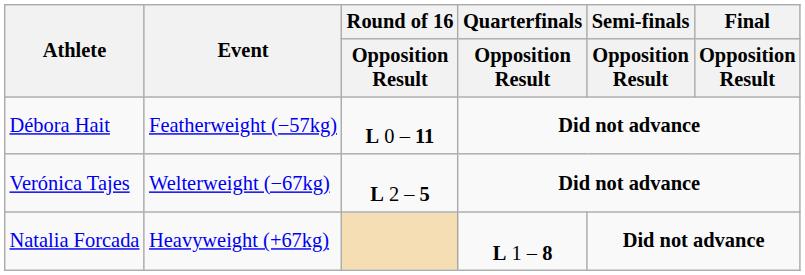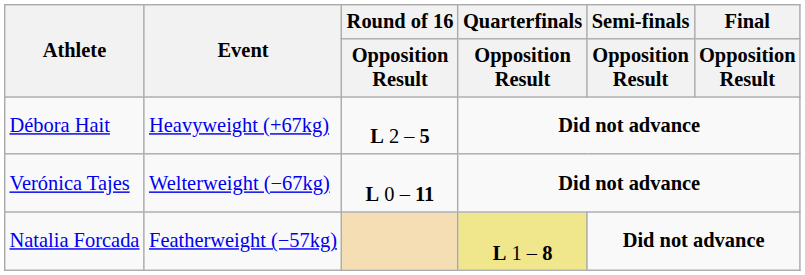(243, 125) Featherweight (−57kg) -> (239, 125) Heavyweight (+67kg)
(400, 137) L 0 – 11 -> (400, 137) L 2 – 5
(400, 195) L 2 – 5 -> (400, 195) L 0 – 11
(239, 241) Heavyweight (+67kg) -> (243, 241) Featherweight (−57kg)
(523, 253) no background -> (523, 253) khaki background
